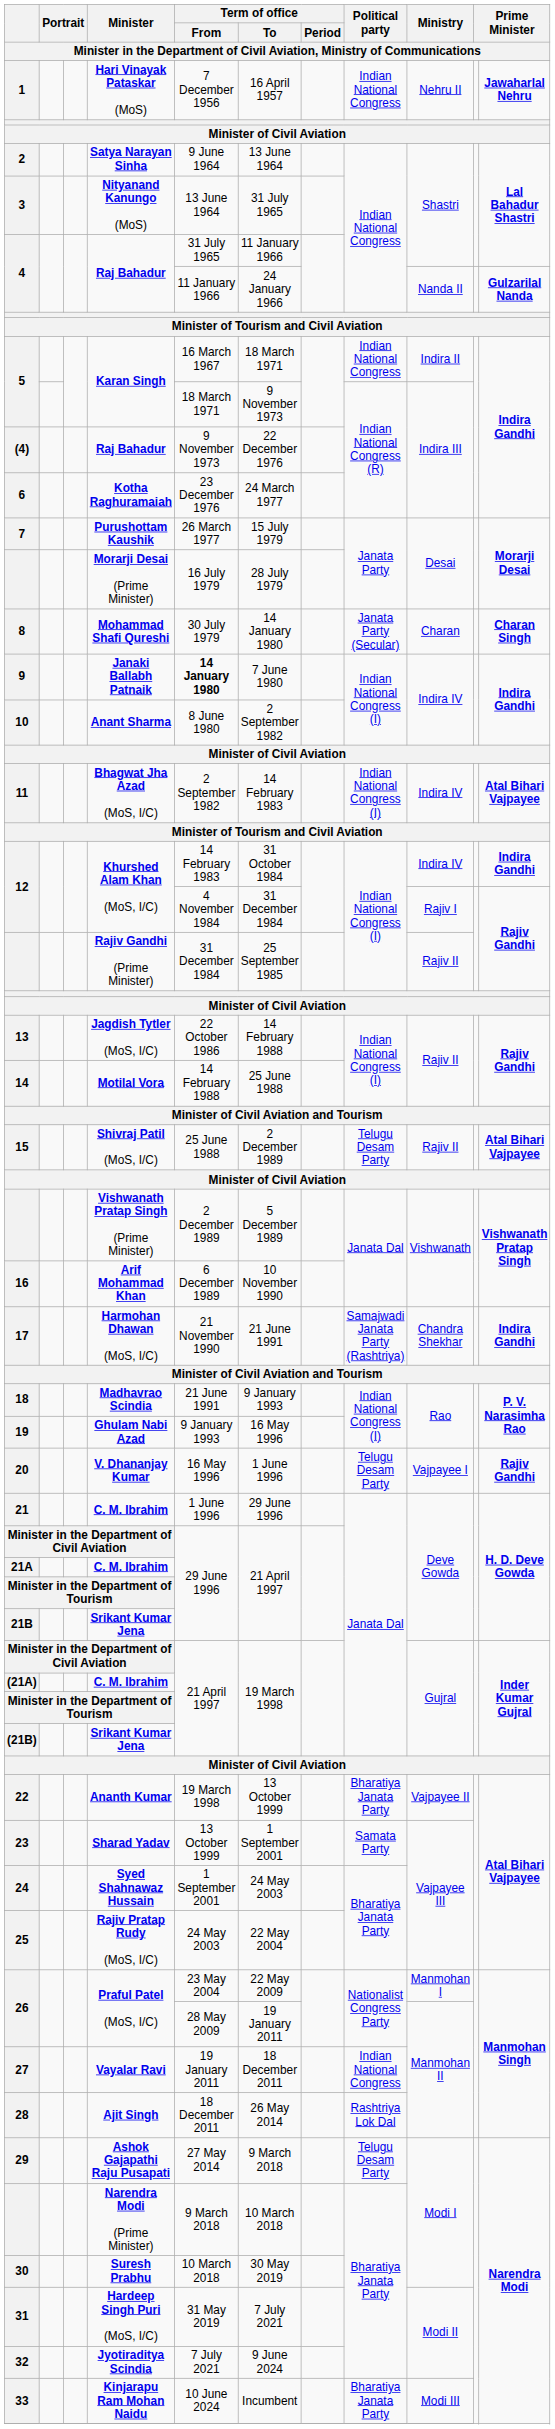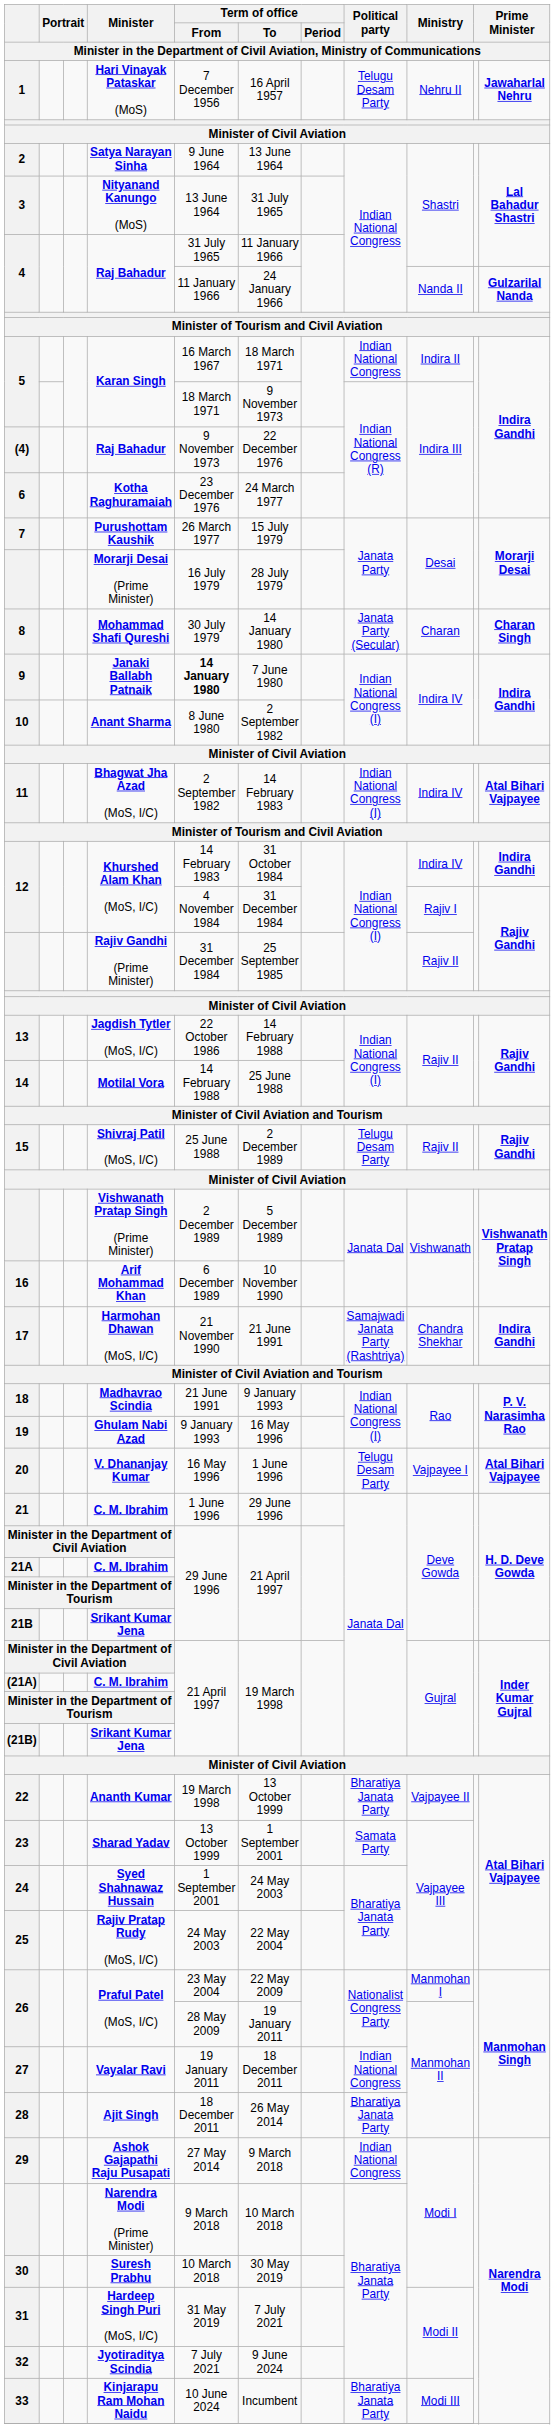(375, 90) Indian National Congress -> (375, 90) Telugu Desam Party
(515, 1147) Atal Bihari Vajpayee -> (515, 1147) Rajiv Gandhi
(515, 1470) Rajiv Gandhi -> (515, 1470) Atal Bihari Vajpayee
(375, 2115) Rashtriya Lok Dal -> (375, 2115) Bharatiya Janata Party
(375, 2160) Telugu Desam Party -> (375, 2160) Indian National Congress
